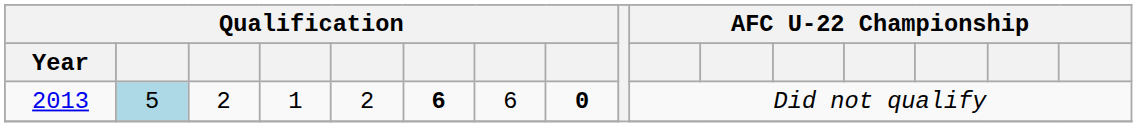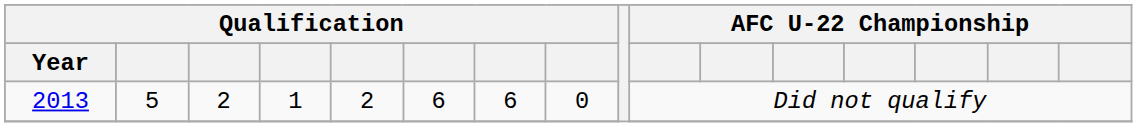(152, 101) lightblue background -> (152, 101) no background
(439, 101) bold -> (439, 101) normal
(582, 101) bold -> (582, 101) normal
